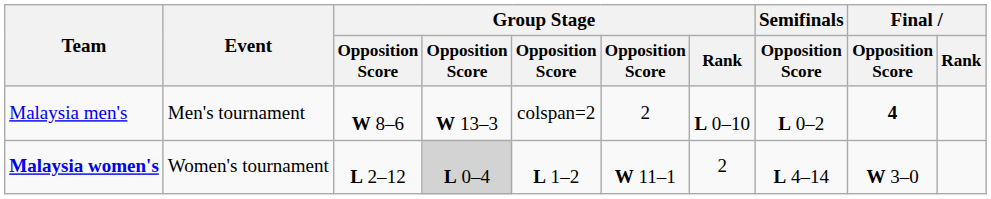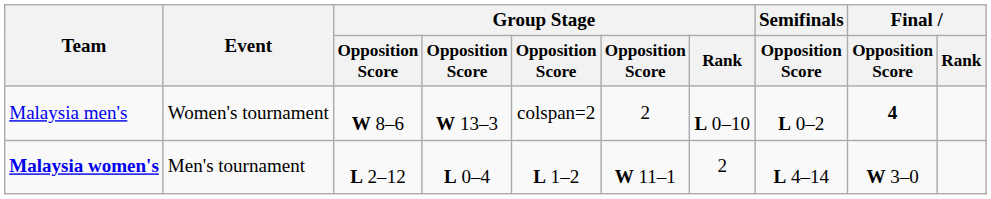(236, 112) Men's tournament -> (248, 112) Women's tournament
(248, 166) Women's tournament -> (236, 166) Men's tournament
(467, 177) lightgrey background -> (467, 177) no background
